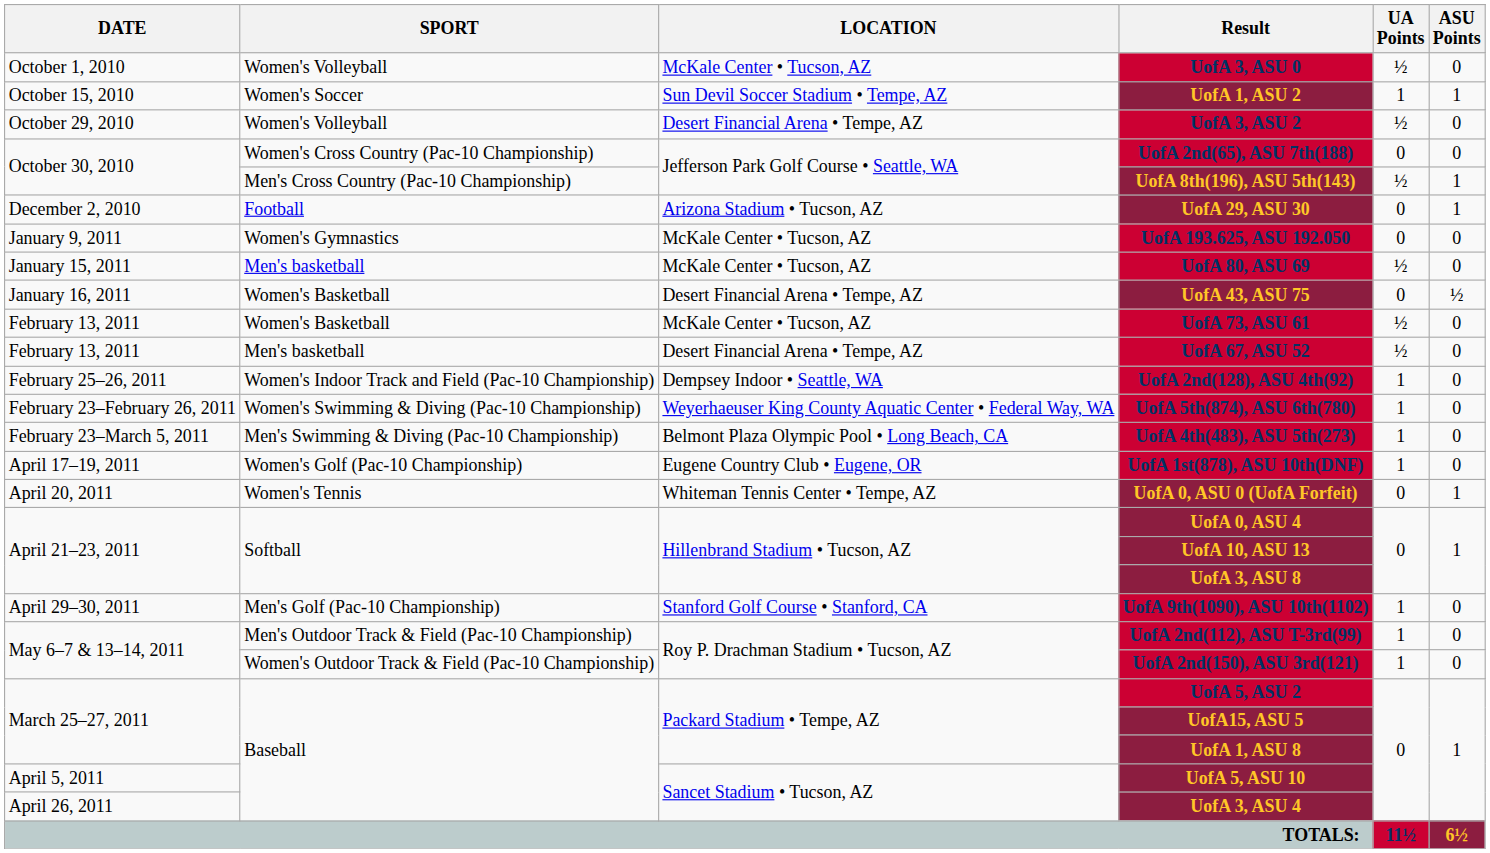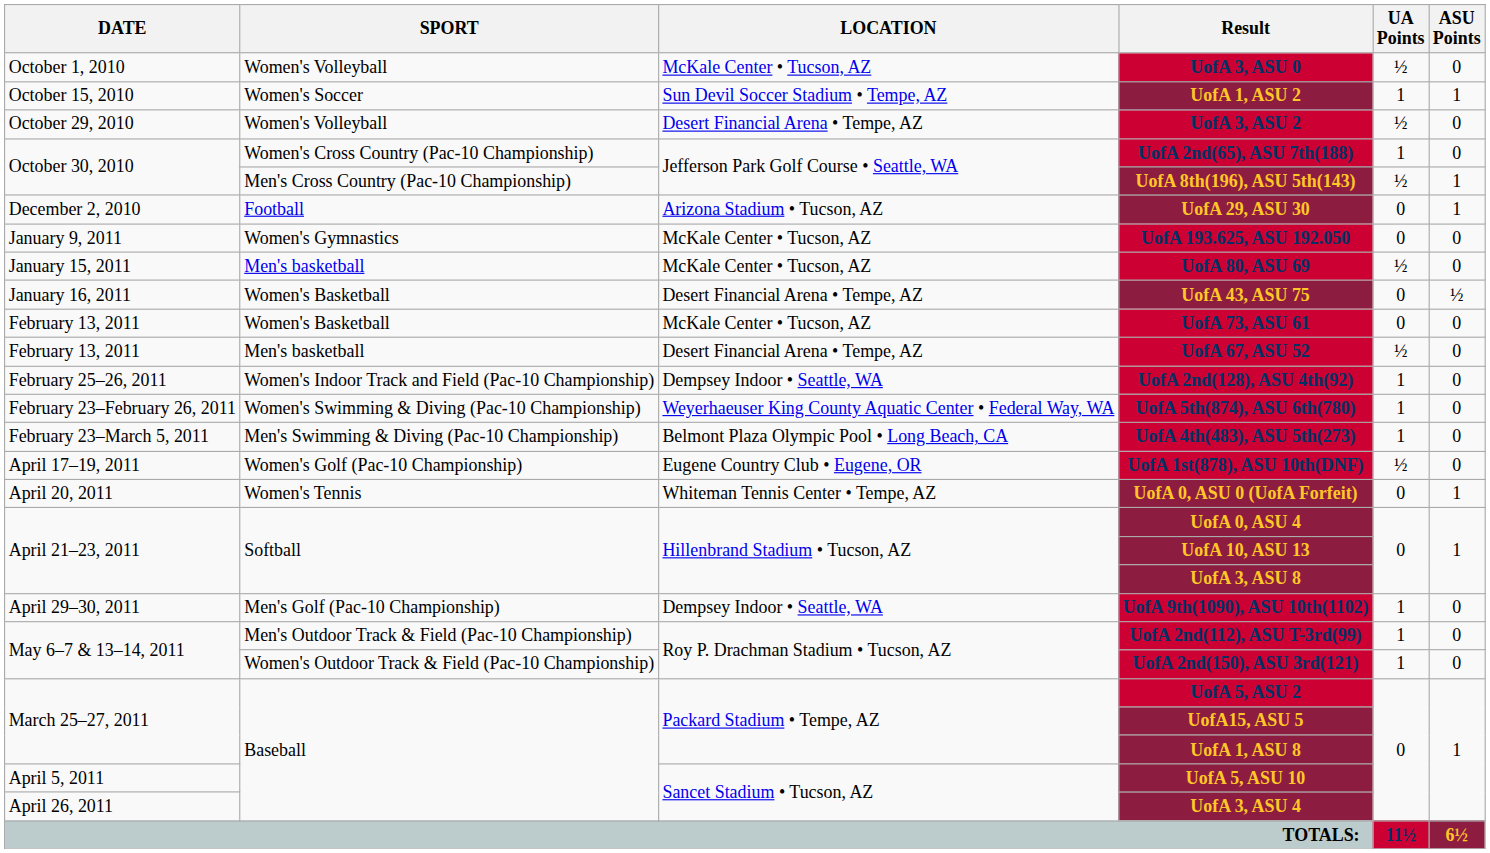(1401, 152) 0 -> (1401, 152) 1
(1401, 323) ½ -> (1401, 323) 0
(1401, 465) 1 -> (1401, 465) ½
(795, 607) Stanford Golf Course • Stanford, CA -> (773, 607) Dempsey Indoor • Seattle, WA
